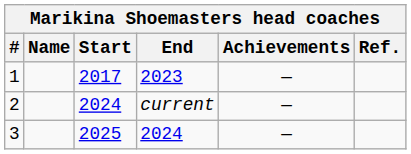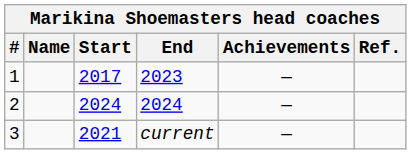(177, 106) current -> (162, 106) 2024
(100, 134) 2025 -> (100, 134) 2021
(162, 134) 2024 -> (177, 134) current
